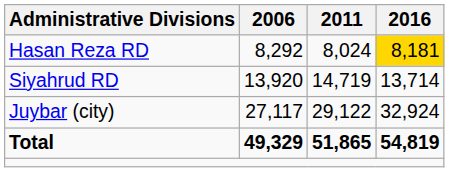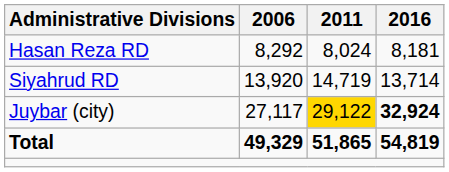(415, 50) gold background -> (415, 50) no background
(342, 111) no background -> (342, 111) gold background
(410, 111) normal -> (410, 111) bold
